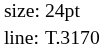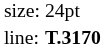(72, 37) normal -> (73, 37) bold
